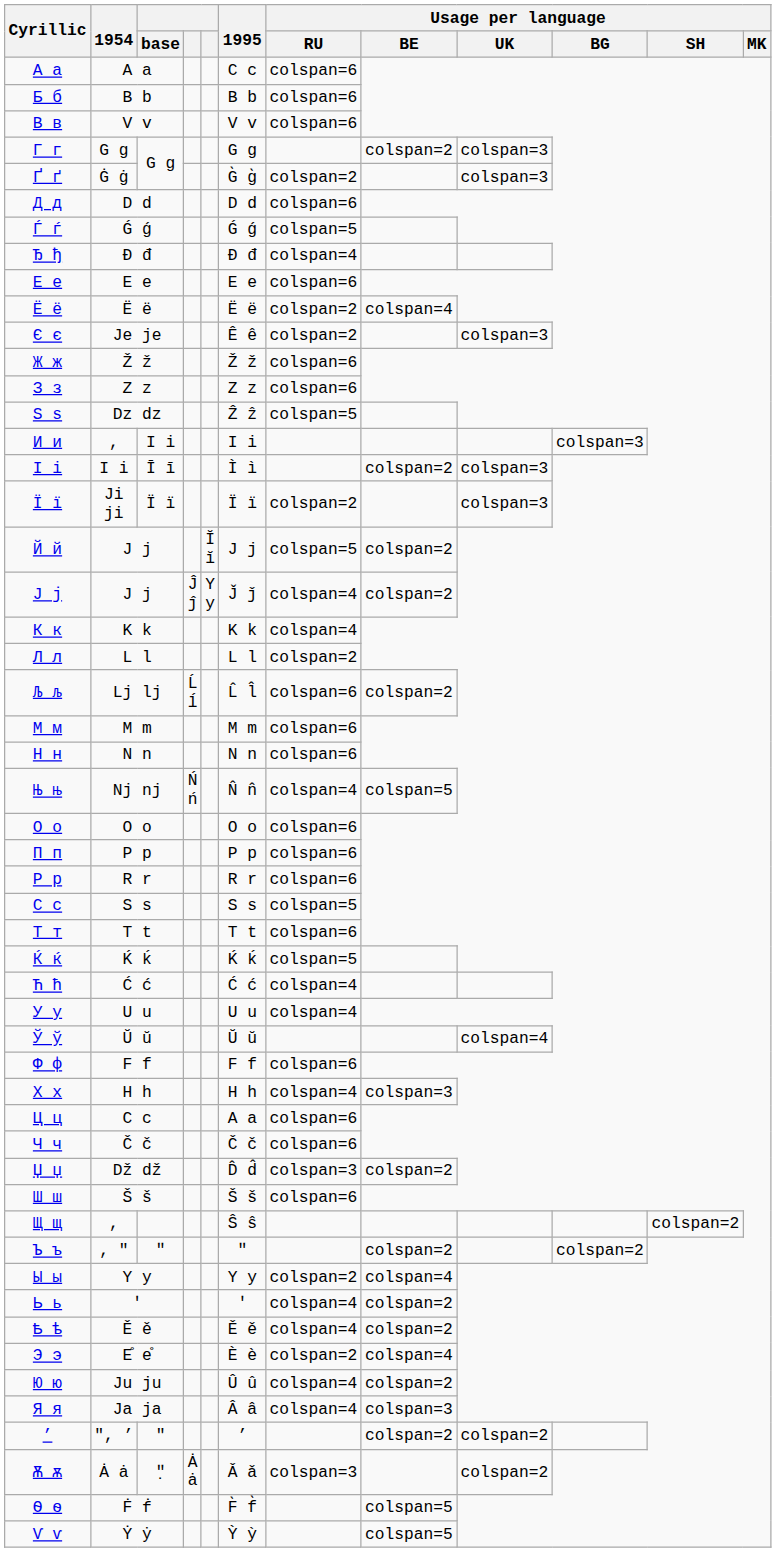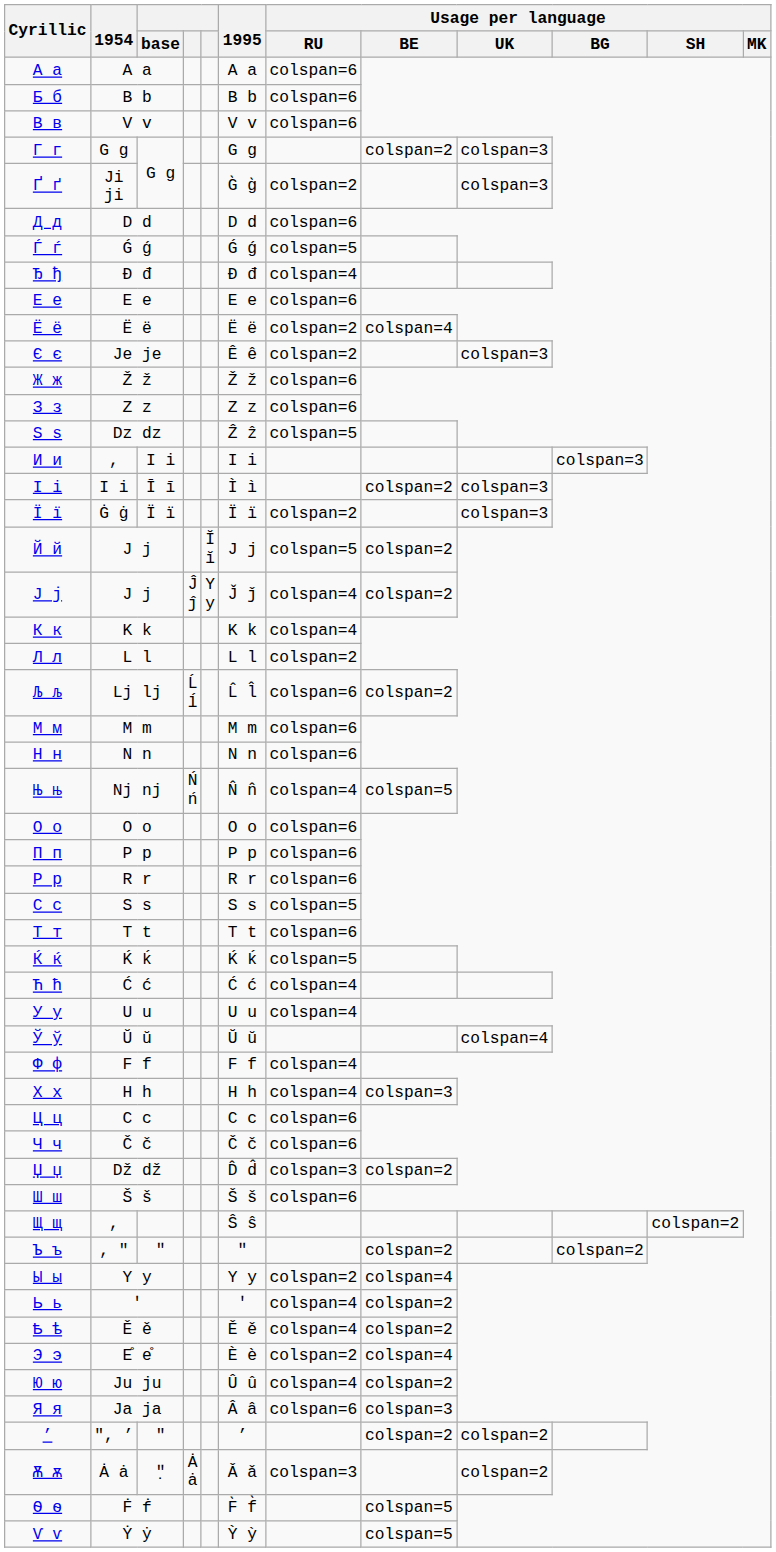(242, 71) C c -> (242, 71) A a
(114, 177) Ġ ġ -> (114, 186) Ji ji
(114, 504) Ji ji -> (114, 513) Ġ ġ
(313, 1065) colspan=6 -> (313, 1065) colspan=4
(242, 1118) A a -> (242, 1118) C c
(313, 1409) colspan=4 -> (313, 1409) colspan=6
